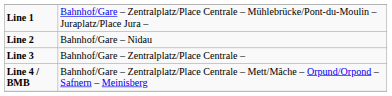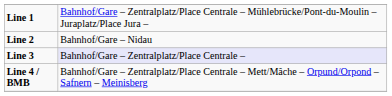(153, 55) no background -> (153, 55) lavender background
